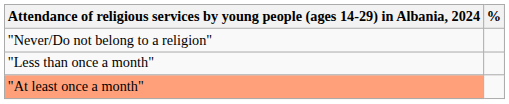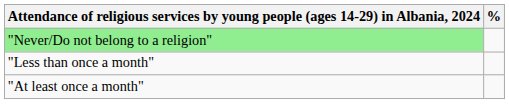(110, 40) no background -> (110, 40) lightgreen background
(76, 87) lightsalmon background -> (76, 87) no background
